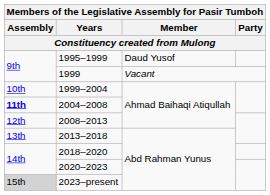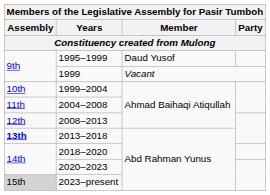(16, 105) bold -> (16, 105) normal
(16, 136) normal -> (17, 136) bold
